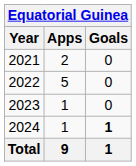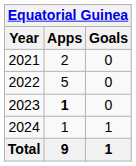(65, 104) normal -> (65, 104) bold
(108, 127) bold -> (108, 127) normal
